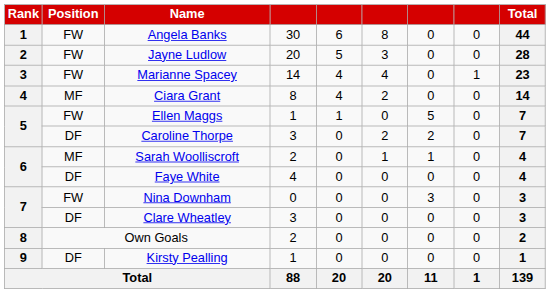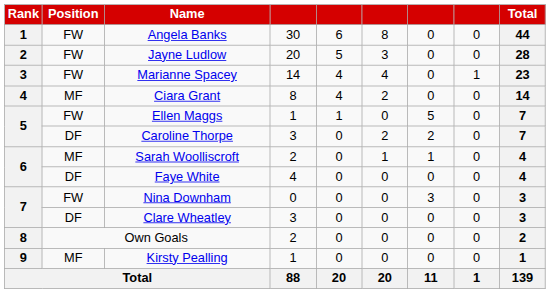(73, 258) DF -> (73, 258) MF
